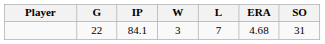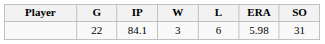(218, 30) 7 -> (218, 30) 6
(259, 30) 4.68 -> (259, 30) 5.98
